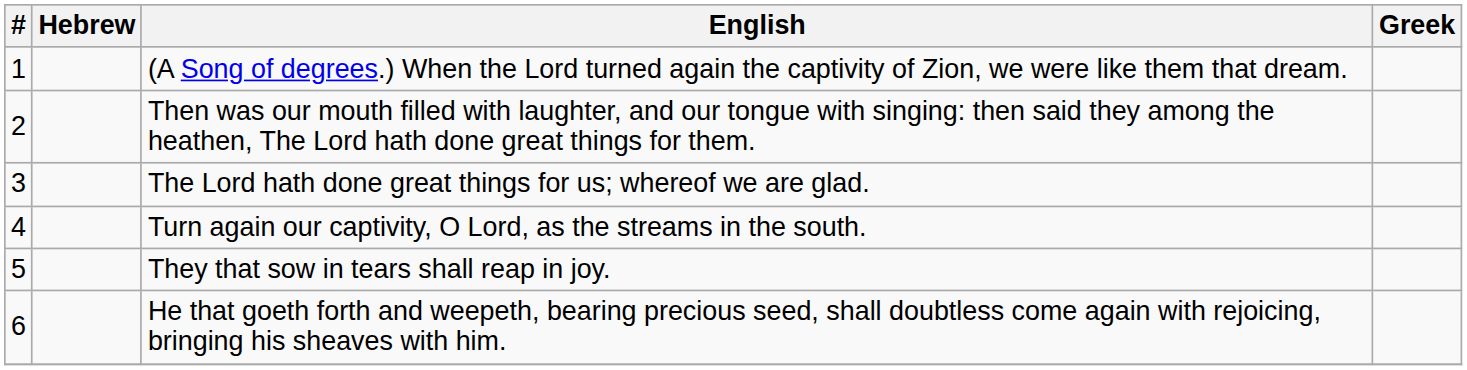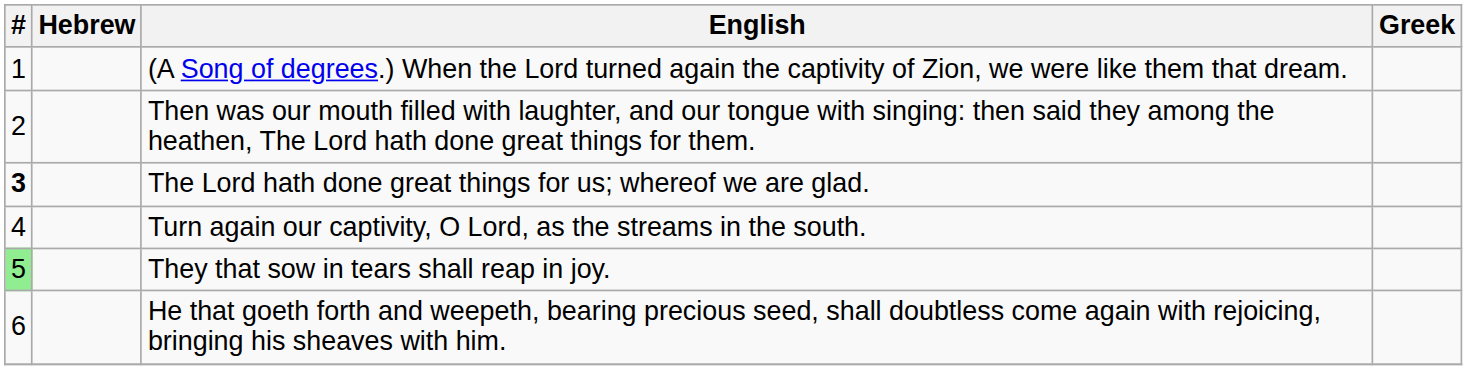(19, 183) normal -> (19, 183) bold
(19, 269) no background -> (19, 269) lightgreen background
